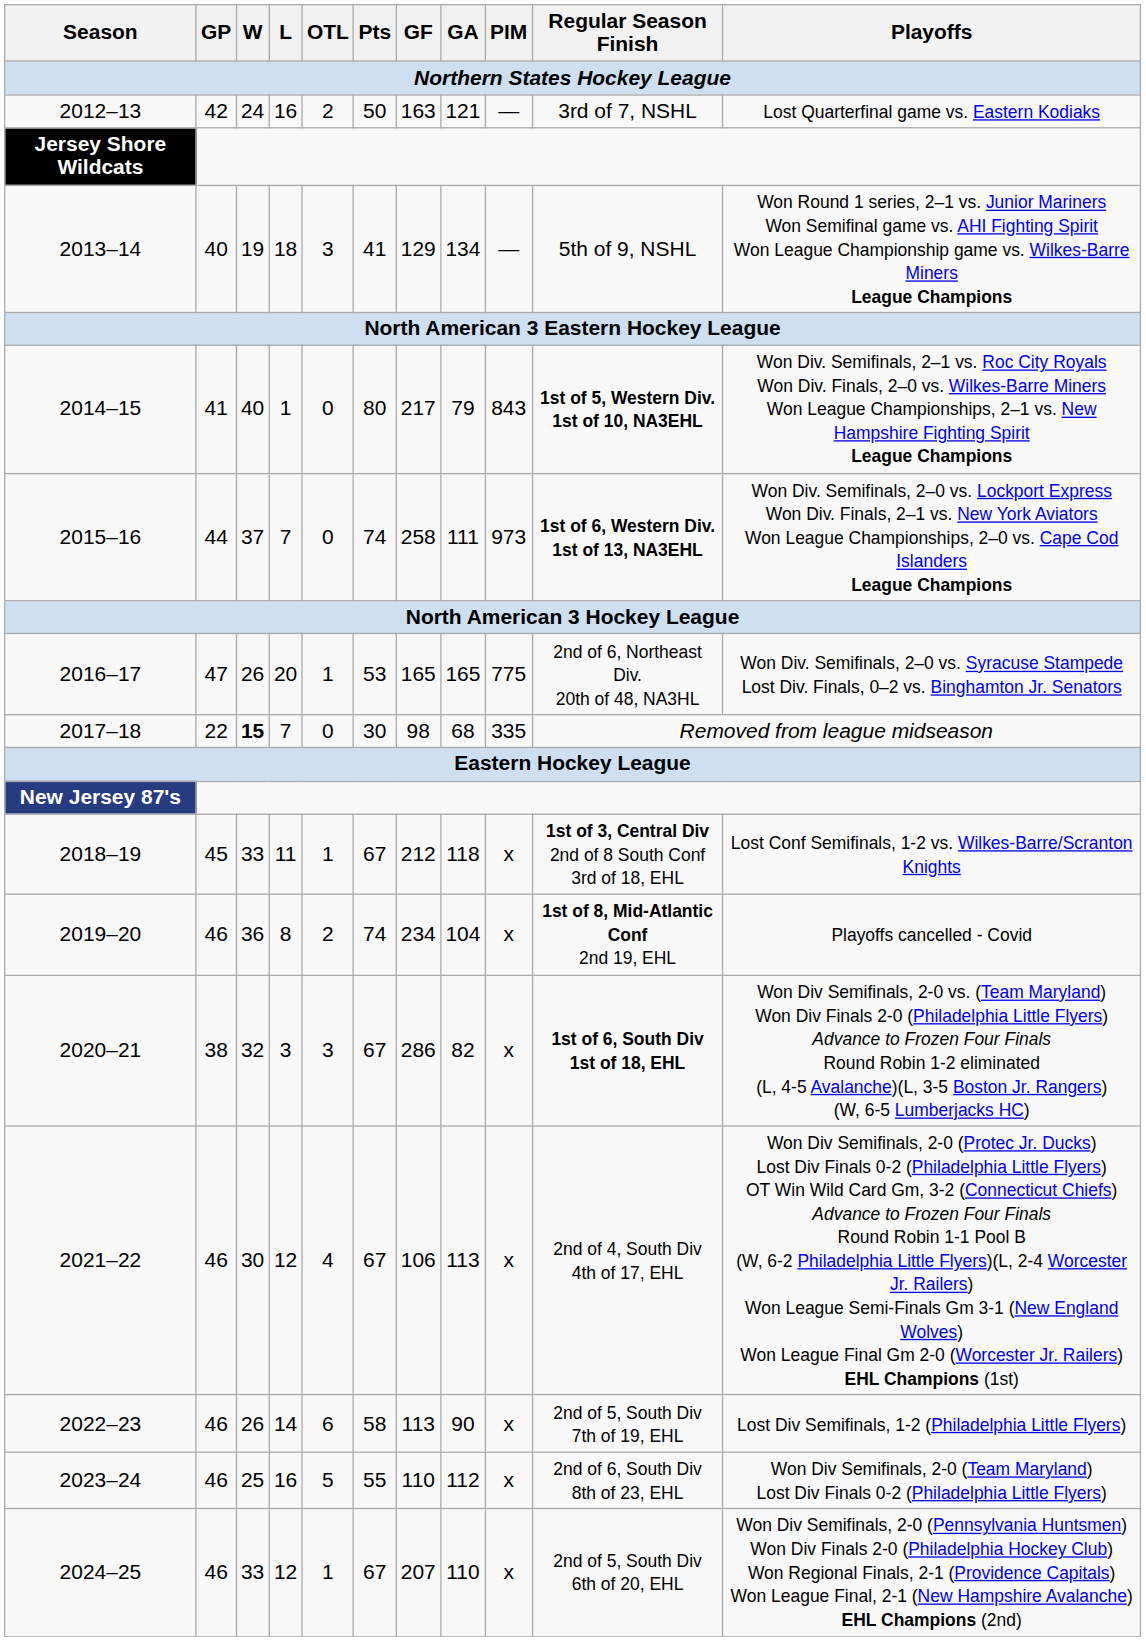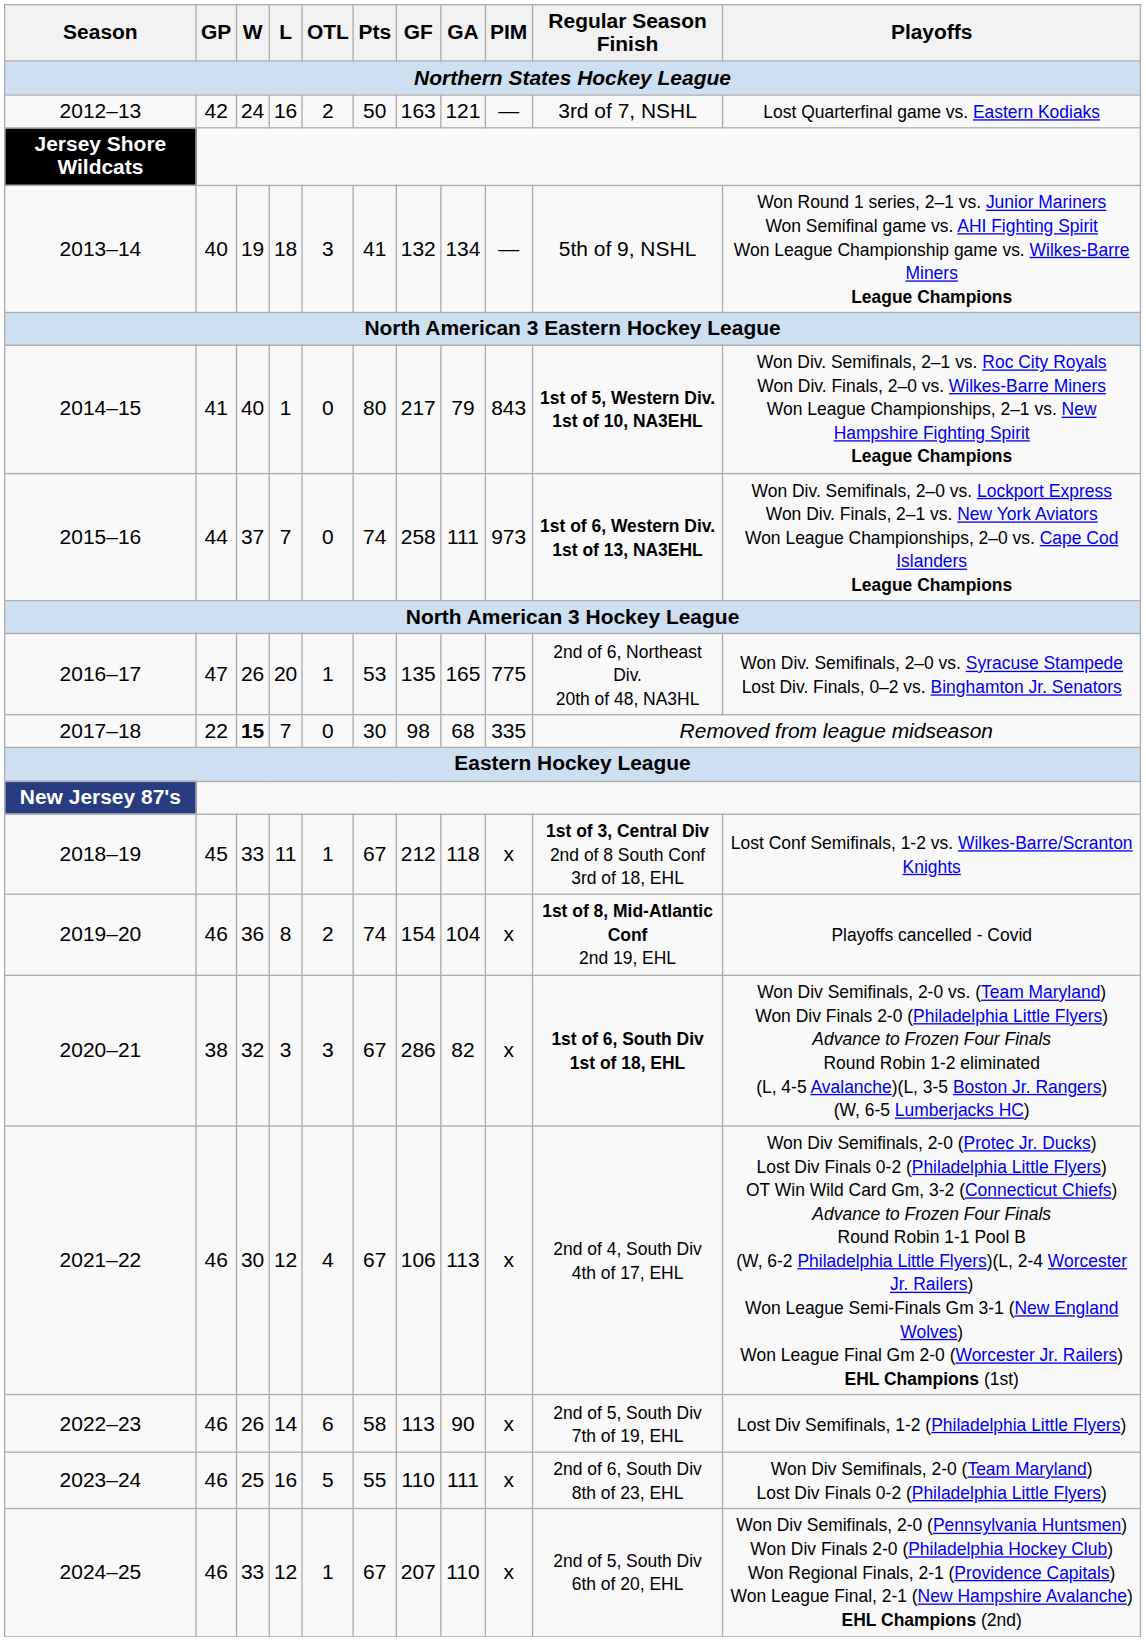(418, 248) 129 -> (418, 248) 132
(418, 673) 165 -> (418, 673) 135
(418, 934) 234 -> (418, 934) 154
(463, 1480) 112 -> (463, 1480) 111
